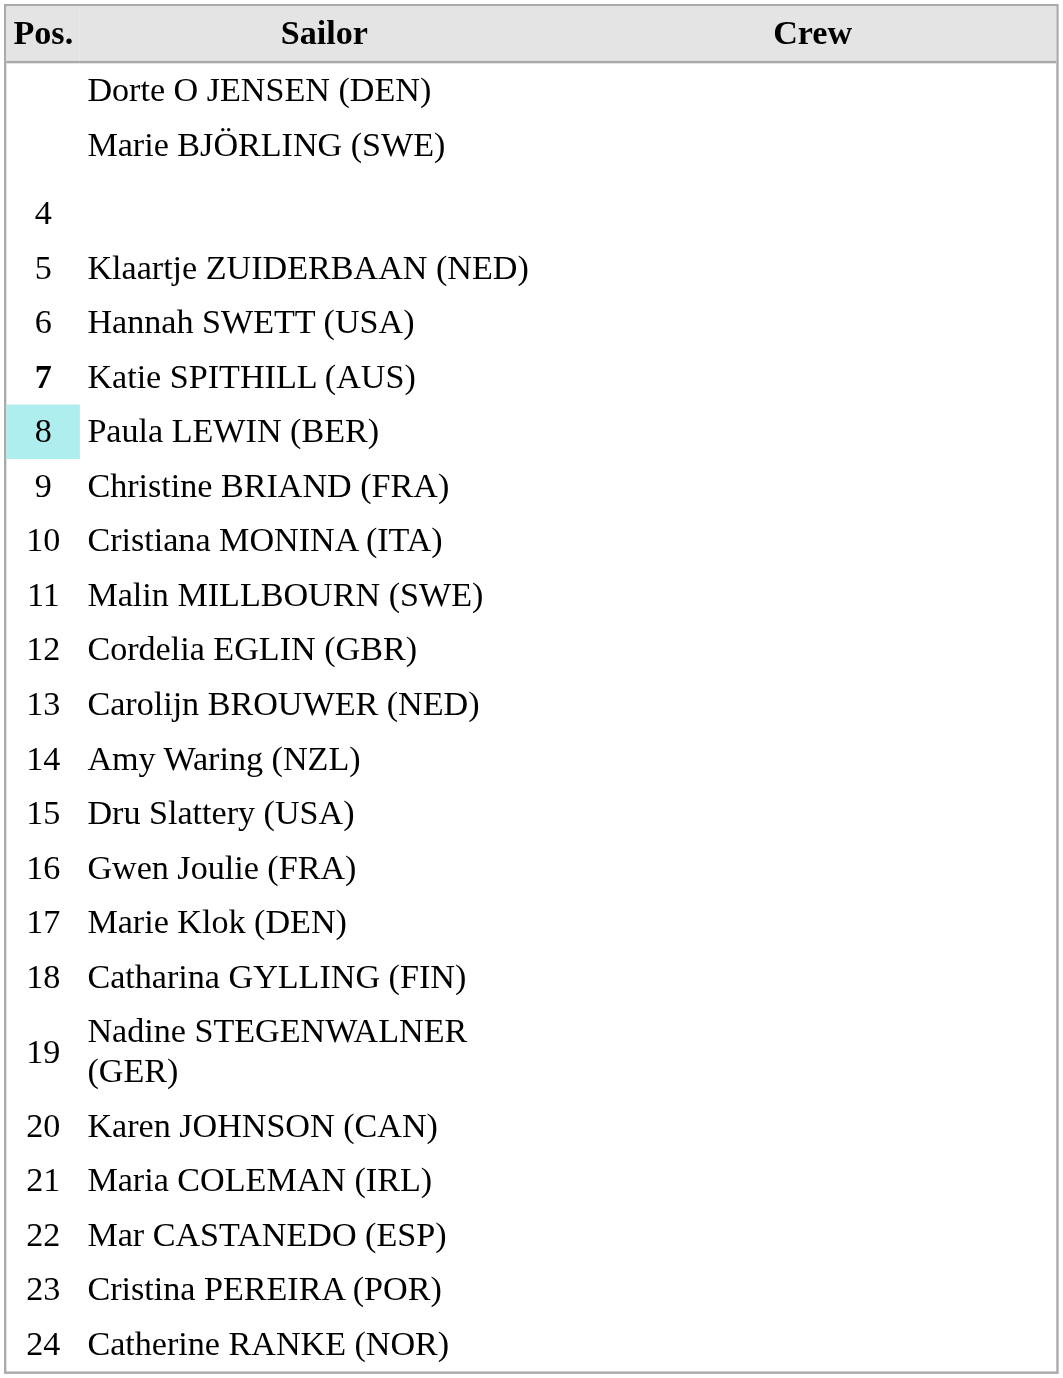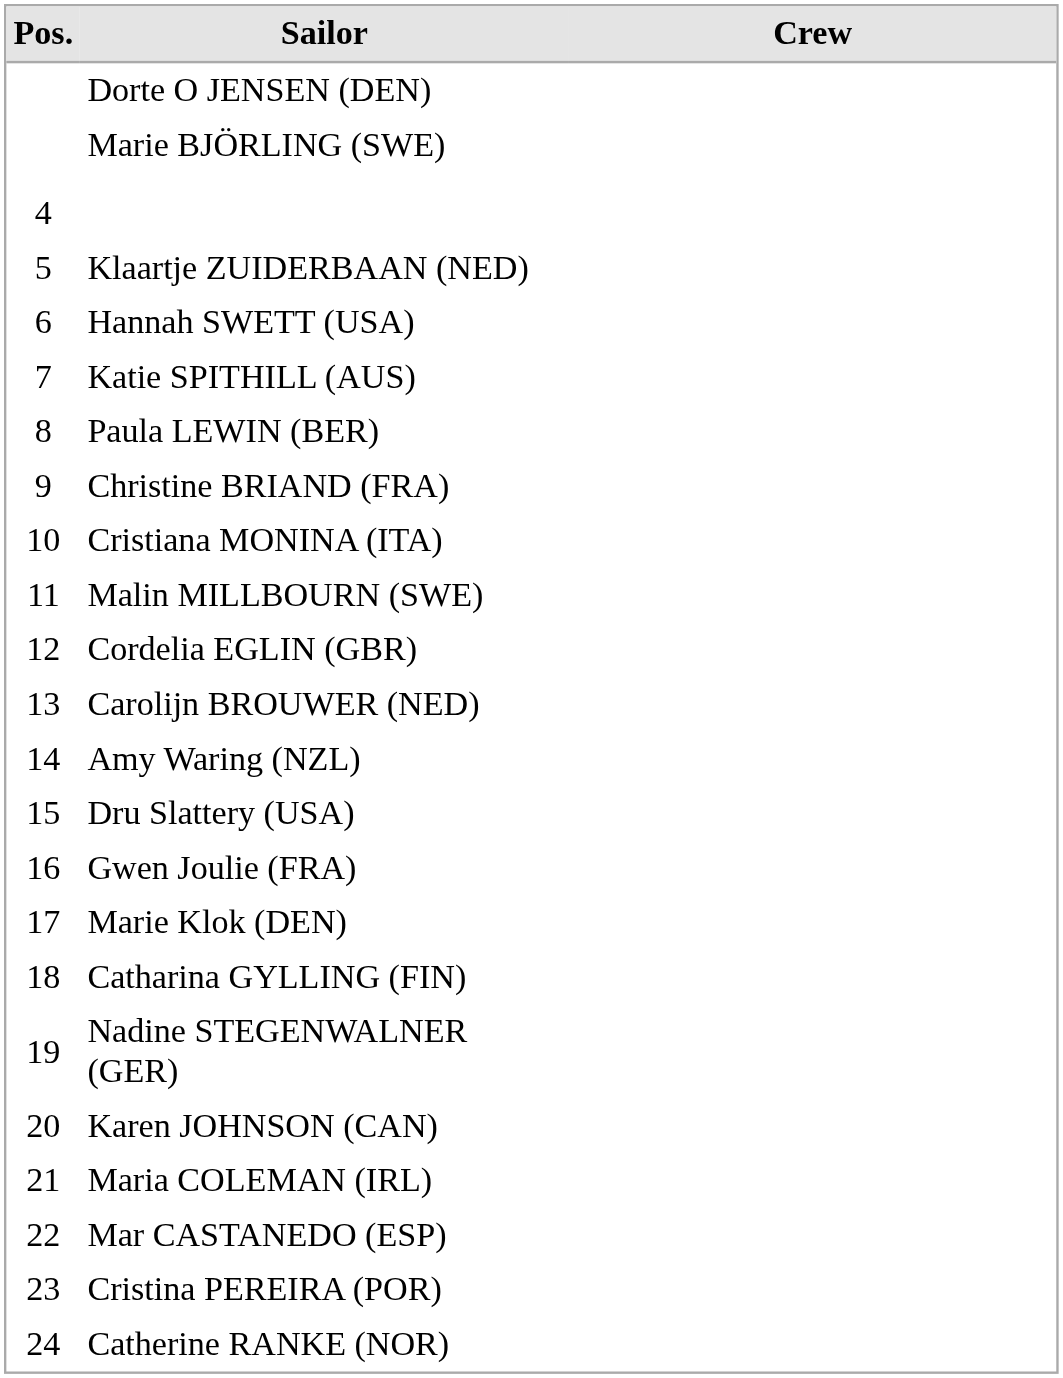(43, 376) bold -> (43, 376) normal
(43, 431) paleturquoise background -> (43, 431) no background
